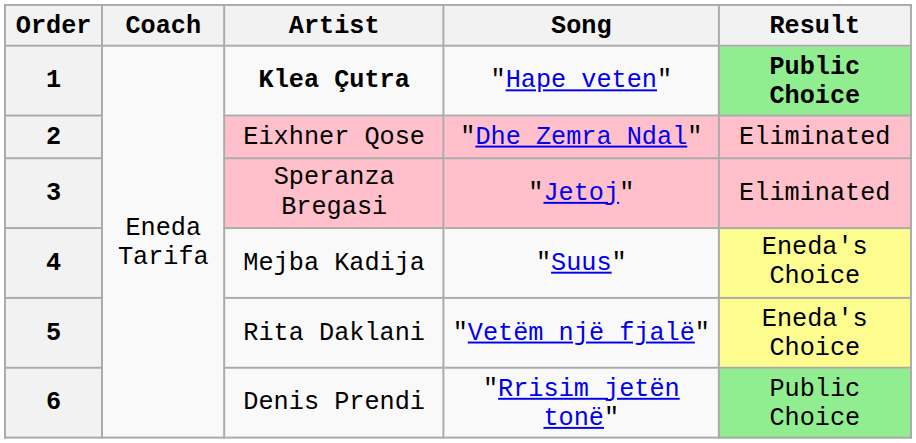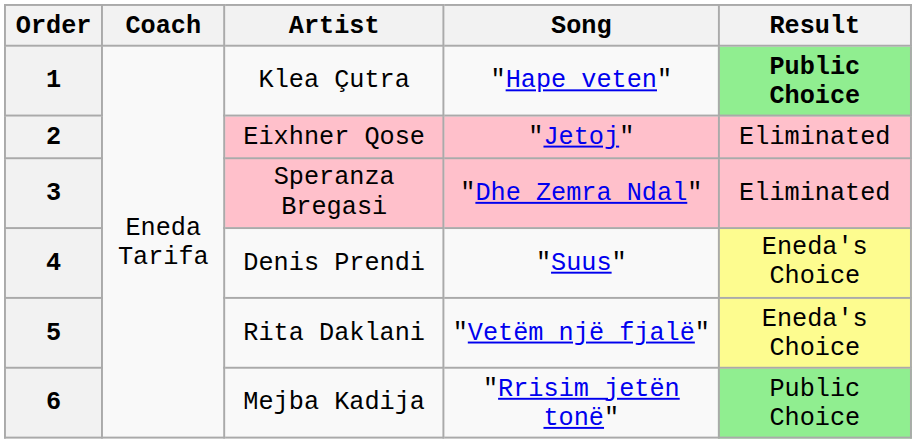(334, 81) bold -> (334, 81) normal
(581, 137) "Dhe Zemra Ndal" -> (581, 137) "Jetoj"
(581, 192) "Jetoj" -> (581, 192) "Dhe Zemra Ndal"
(334, 263) Mejba Kadija -> (334, 263) Denis Prendi
(334, 403) Denis Prendi -> (334, 403) Mejba Kadija
